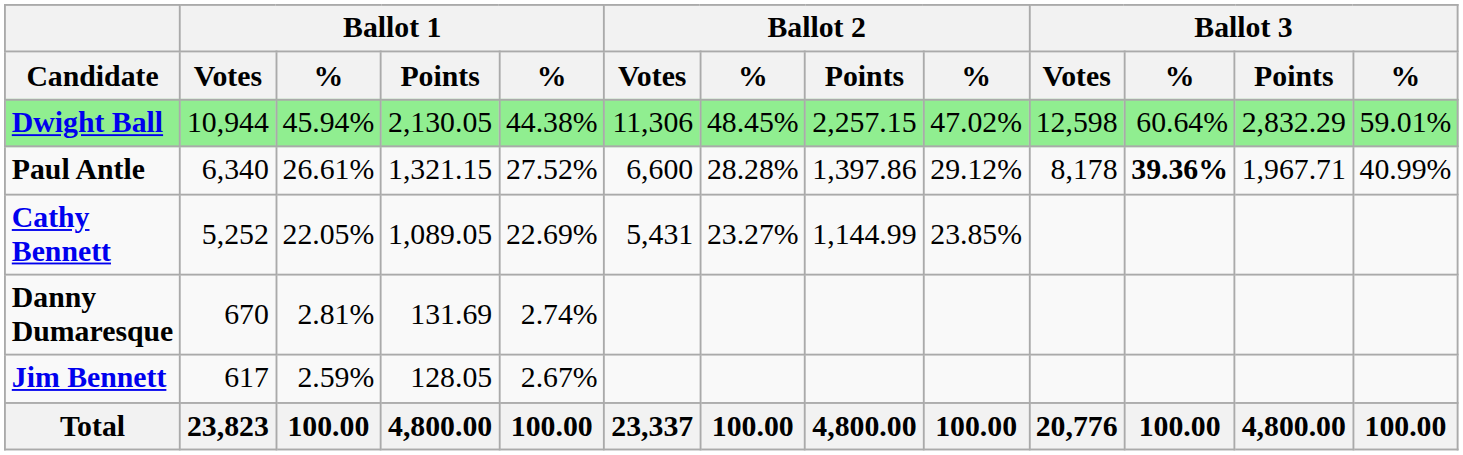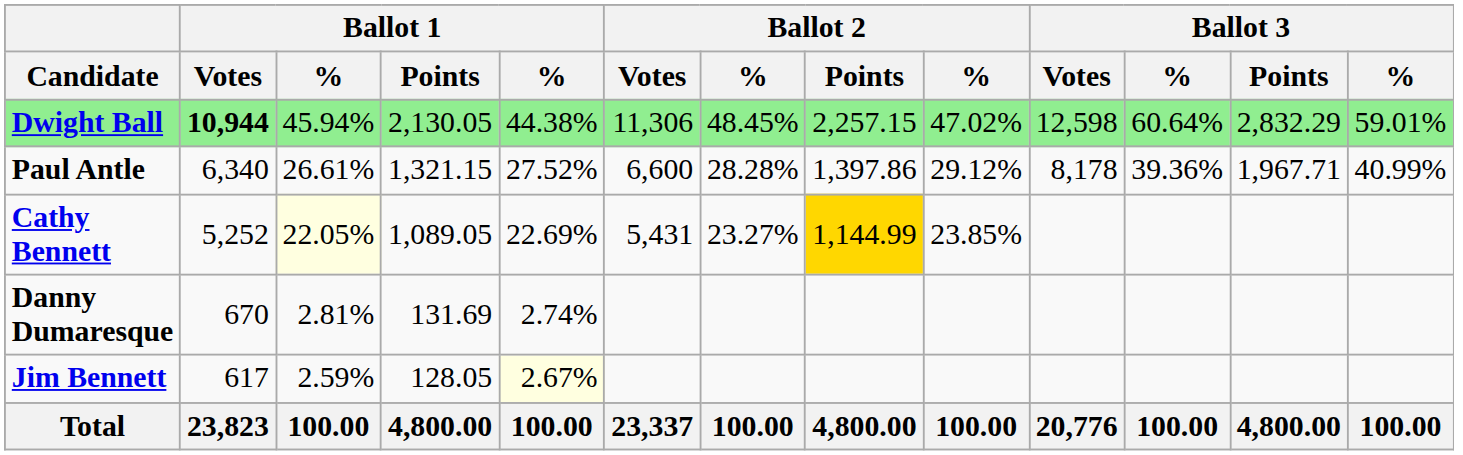(228, 122) normal -> (228, 122) bold
(1180, 169) bold -> (1177, 169) normal
(328, 233) no background -> (328, 233) lightyellow background
(864, 233) no background -> (864, 233) gold background
(559, 378) no background -> (559, 378) lightyellow background
